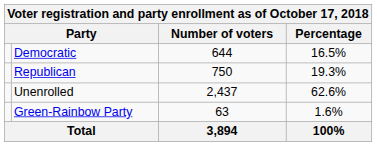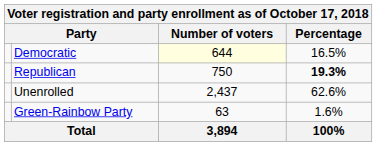(222, 53) no background -> (222, 53) lightyellow background
(329, 72) normal -> (329, 72) bold
